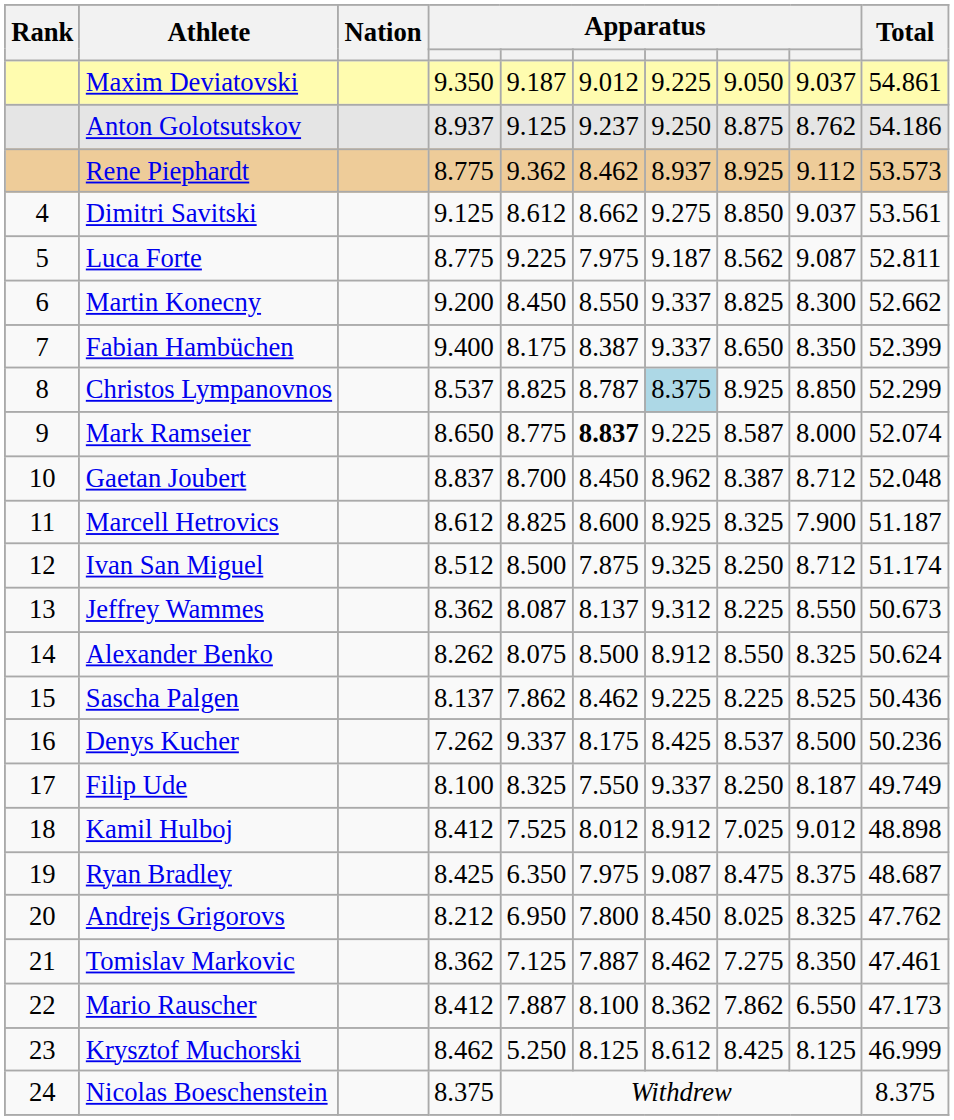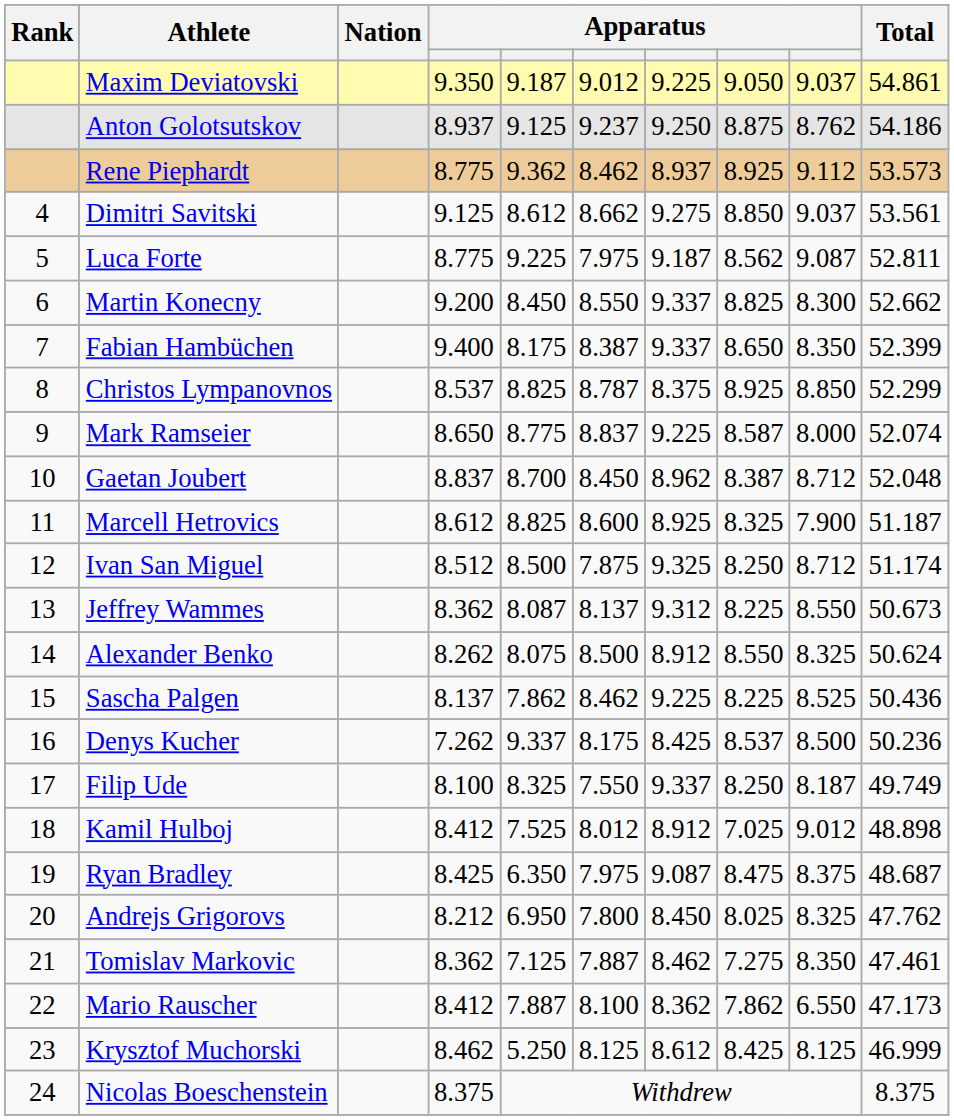(681, 390) lightblue background -> (681, 390) no background
(609, 434) bold -> (609, 434) normal
